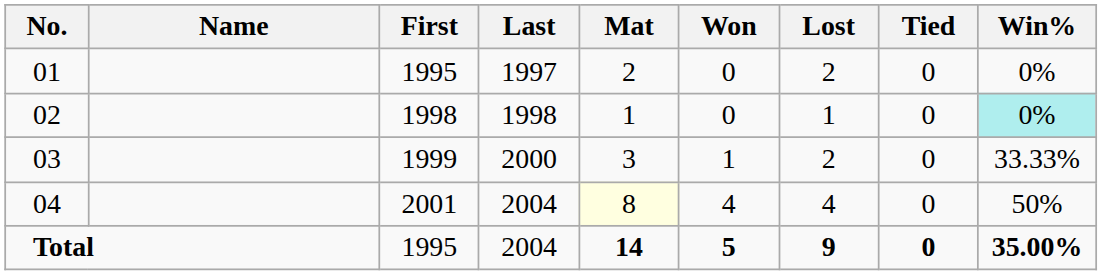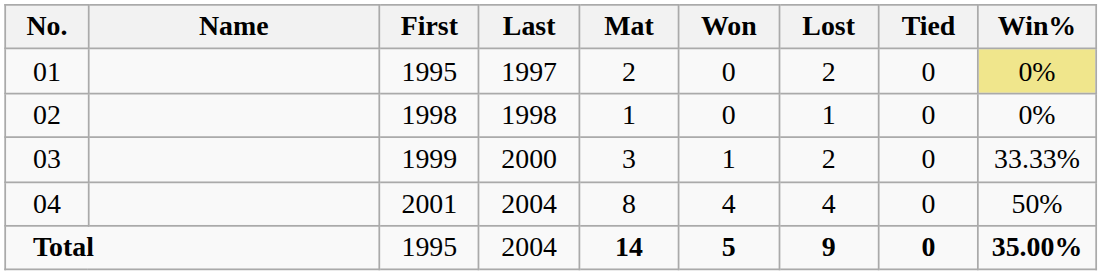(1037, 70) no background -> (1037, 70) khaki background
(1037, 114) paleturquoise background -> (1037, 114) no background
(629, 203) lightyellow background -> (629, 203) no background
